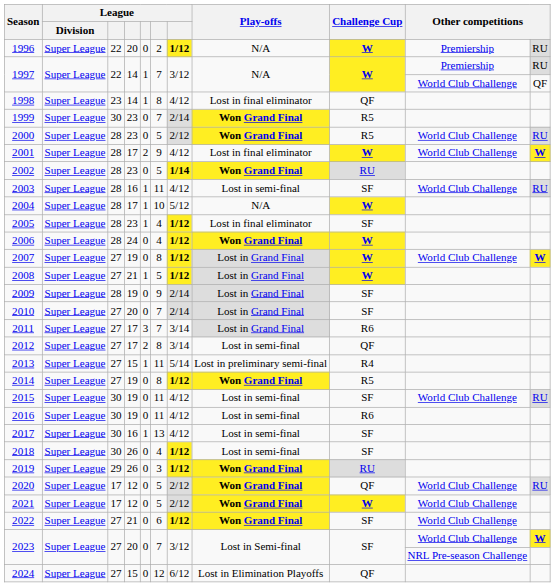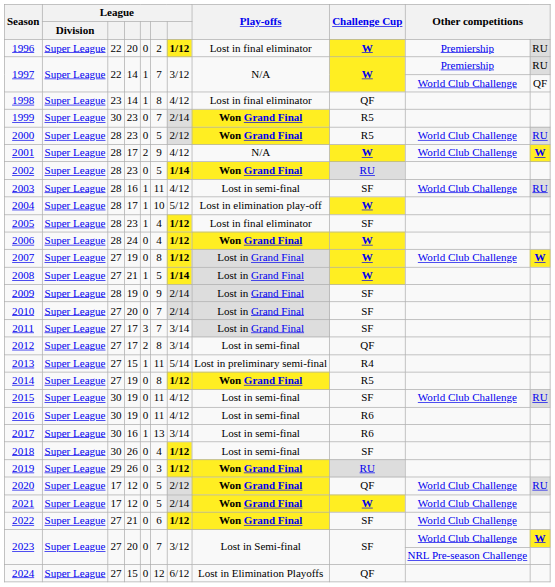(261, 48) N/A -> (261, 48) Lost in final eliminator
(261, 153) Lost in final eliminator -> (261, 153) N/A
(261, 205) N/A -> (261, 205) Lost in elimination play-off
(179, 275) 1/12 -> (179, 275) 1/14
(367, 328) R6 -> (367, 328) SF
(179, 433) 4/12 -> (179, 433) 3/14
(367, 433) SF -> (367, 433) R6
(179, 503) 2/12 -> (179, 503) 2/14
